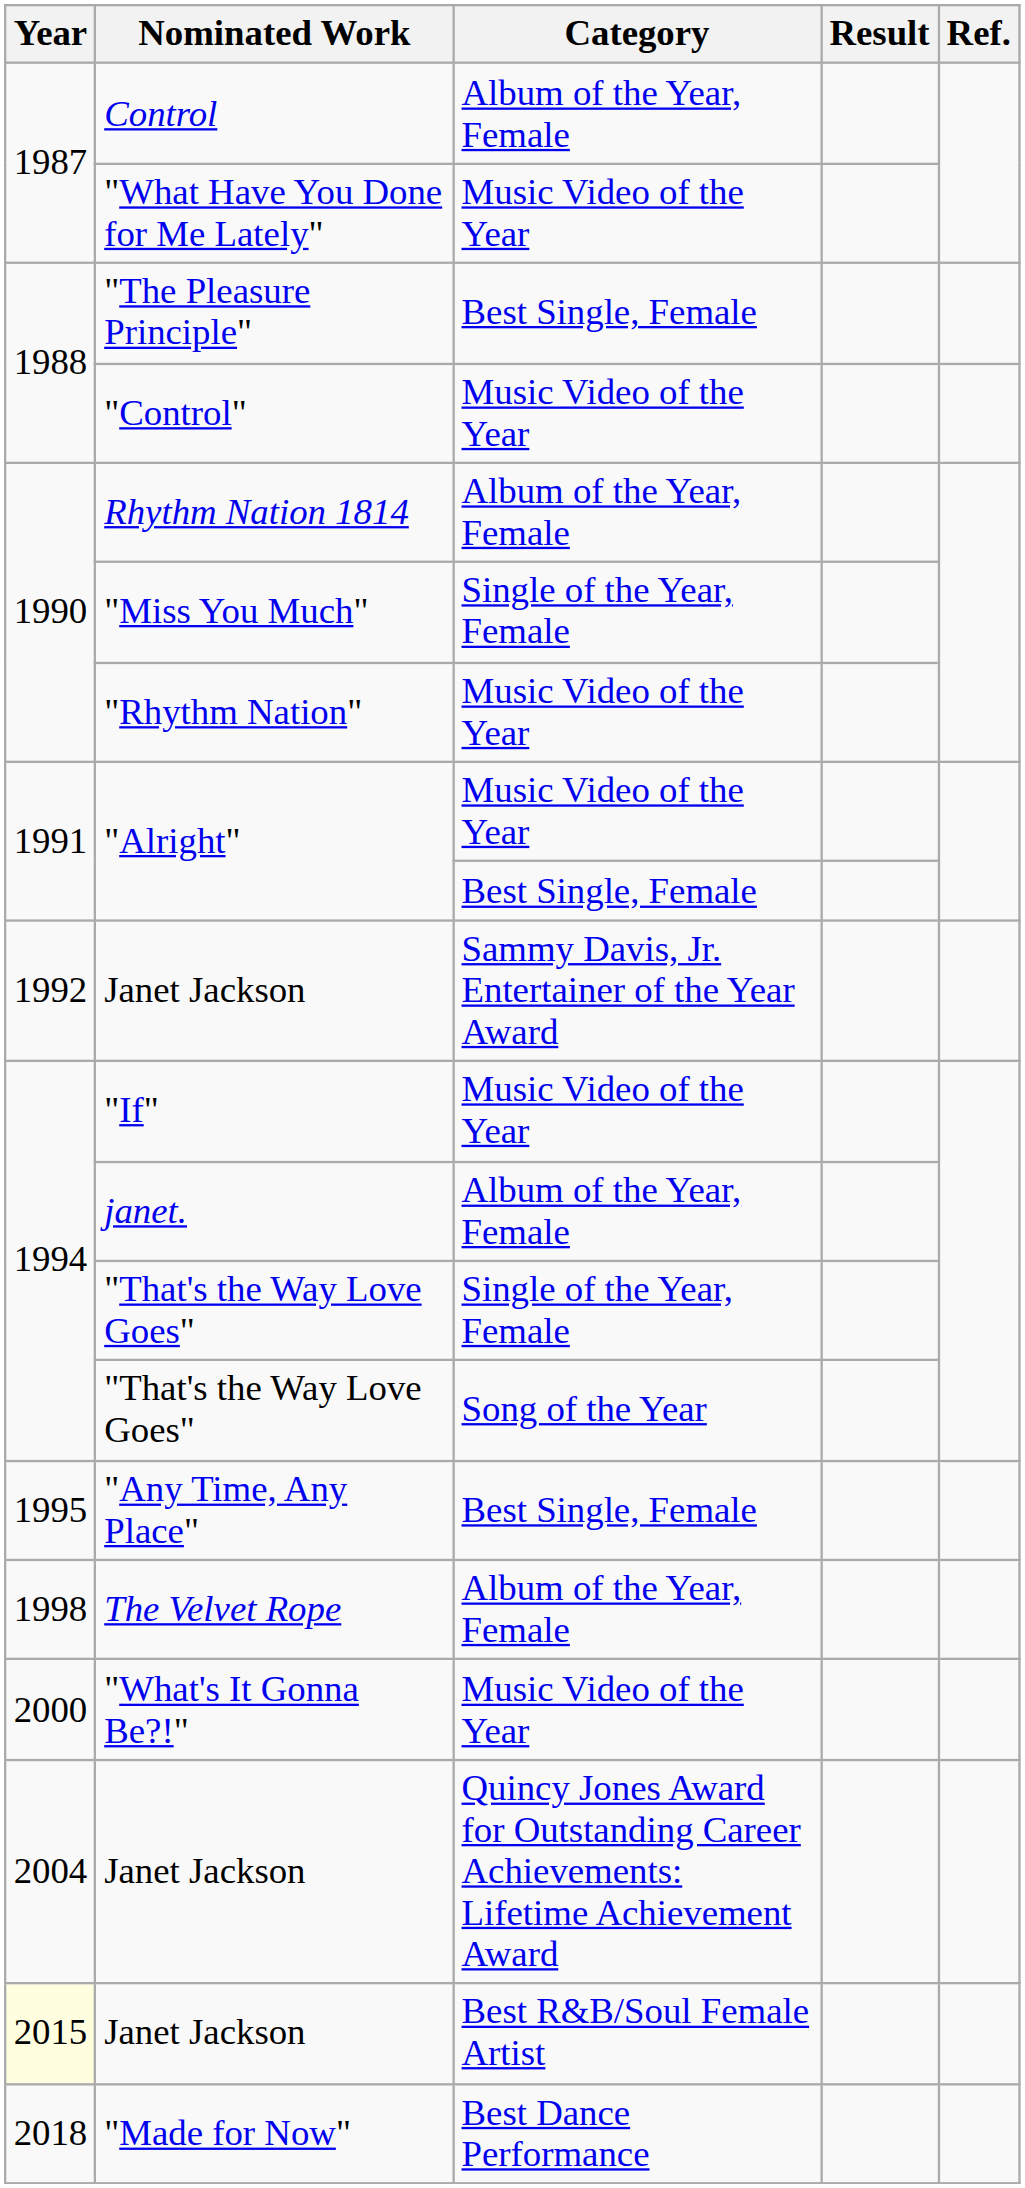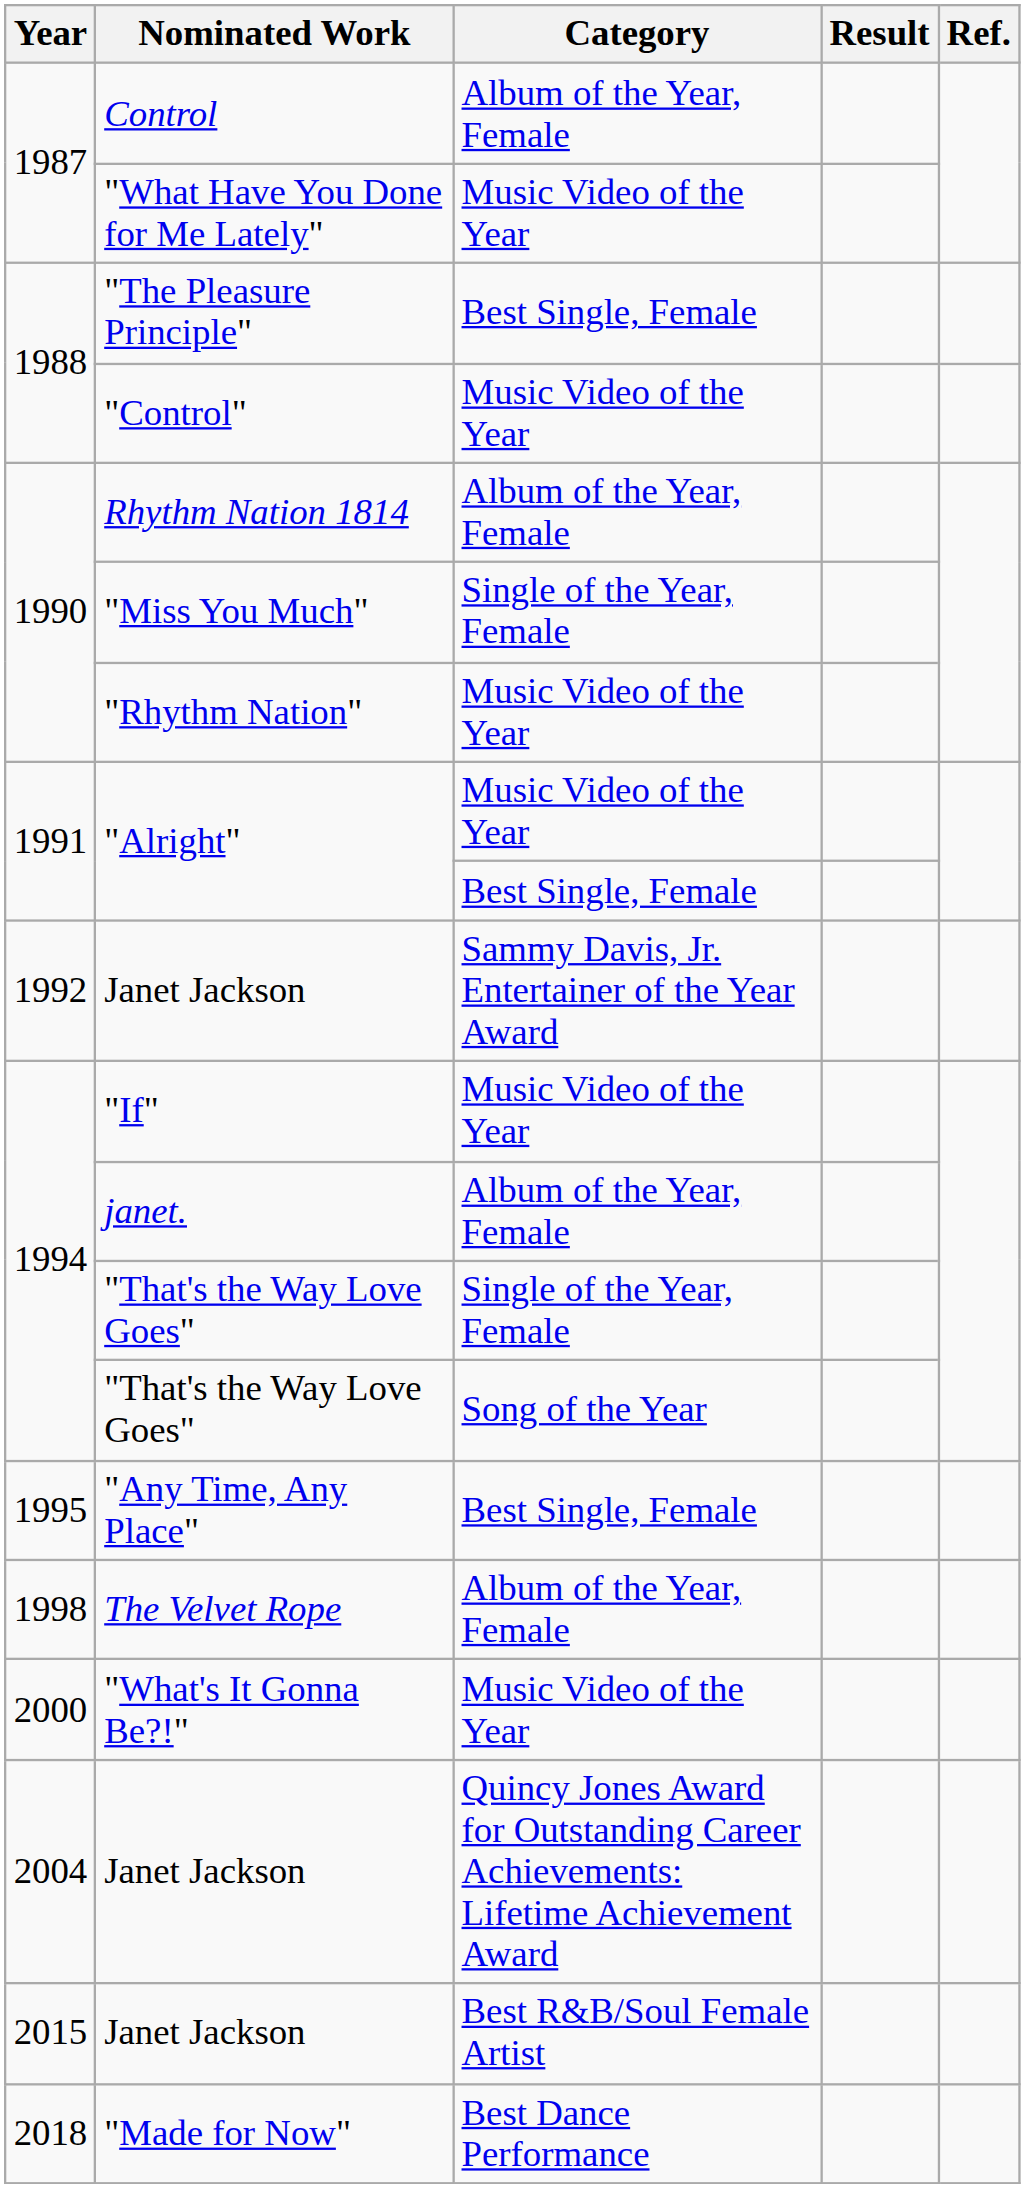(50, 2032) lightyellow background -> (50, 2032) no background
